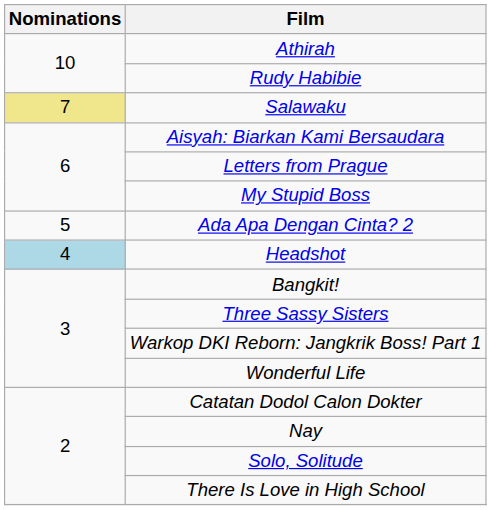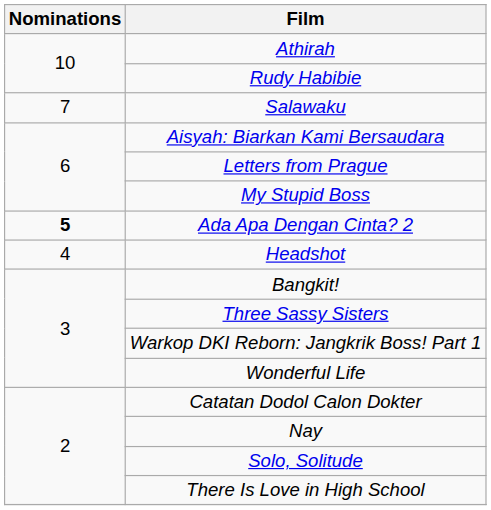(65, 107) khaki background -> (65, 107) no background
(65, 225) normal -> (65, 225) bold
(65, 254) lightblue background -> (65, 254) no background
